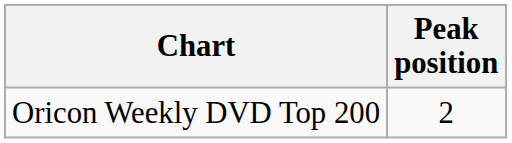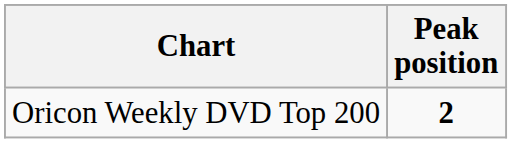(446, 112) normal -> (446, 112) bold
